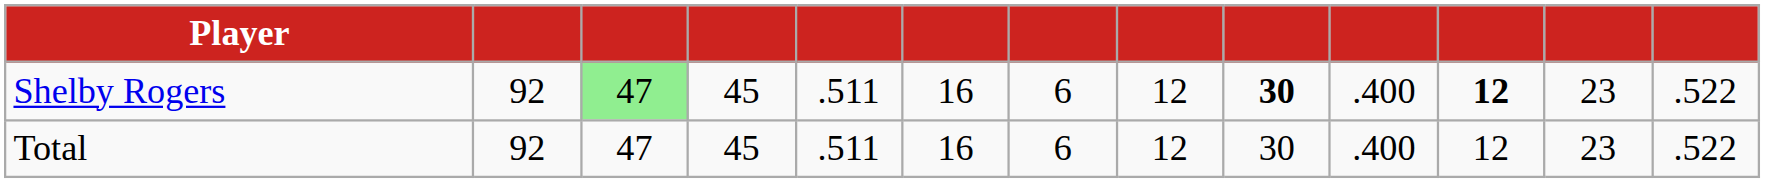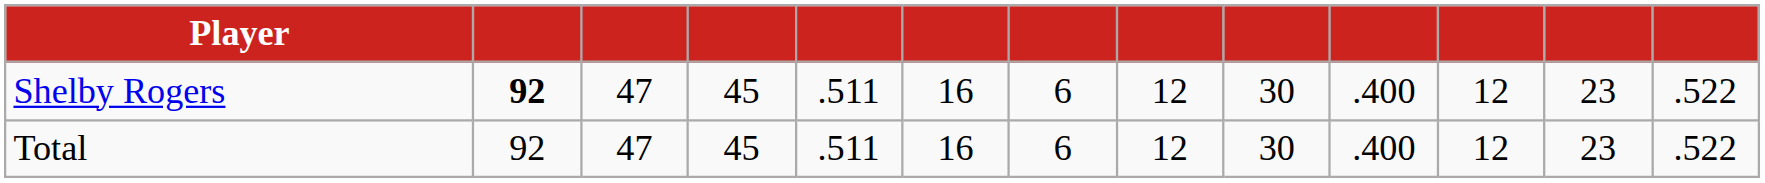(527, 90) normal -> (527, 90) bold
(634, 90) lightgreen background -> (634, 90) no background
(1277, 90) bold -> (1277, 90) normal
(1491, 90) bold -> (1491, 90) normal
